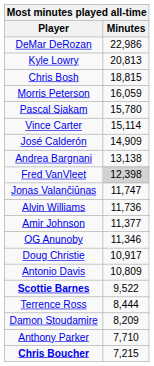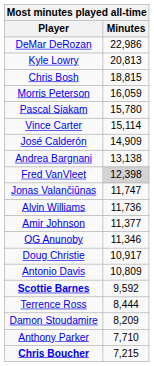(126, 288) 9,522 -> (126, 288) 9,592
